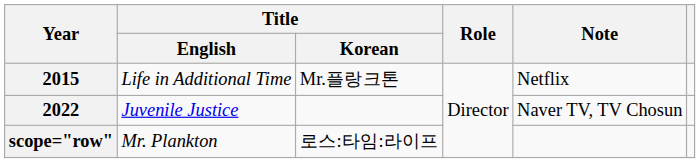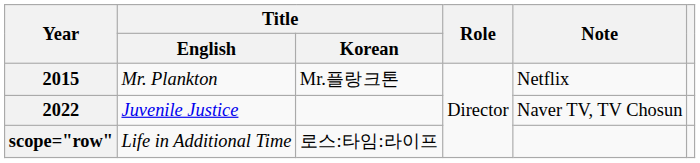(206, 79) Life in Additional Time -> (170, 79) Mr. Plankton
(170, 140) Mr. Plankton -> (206, 140) Life in Additional Time
